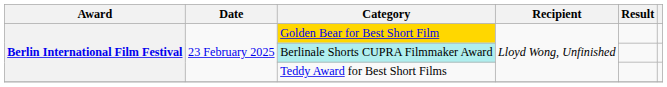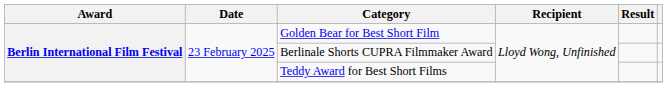(360, 33) gold background -> (360, 33) no background
(386, 52) paleturquoise background -> (386, 52) no background
